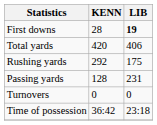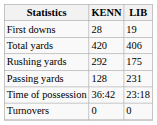(132, 29) bold -> (132, 29) normal
rows swapped: (28, 95) <-> (47, 111)
